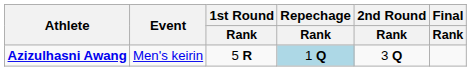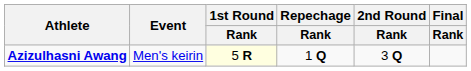(242, 56) no background -> (242, 56) lightyellow background
(316, 56) lightblue background -> (316, 56) no background
